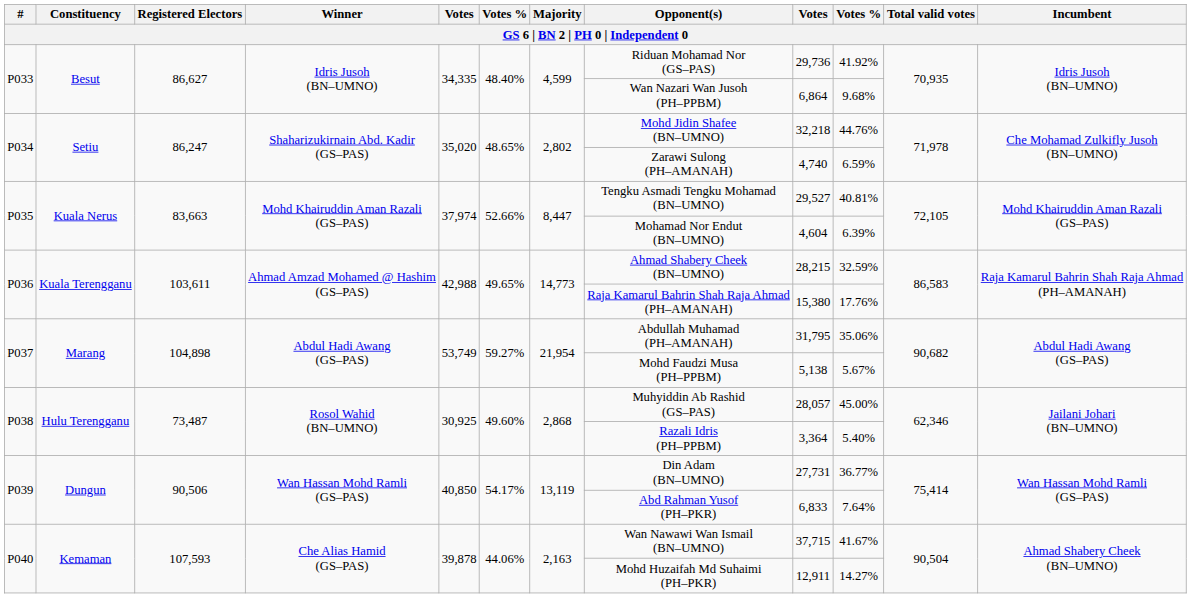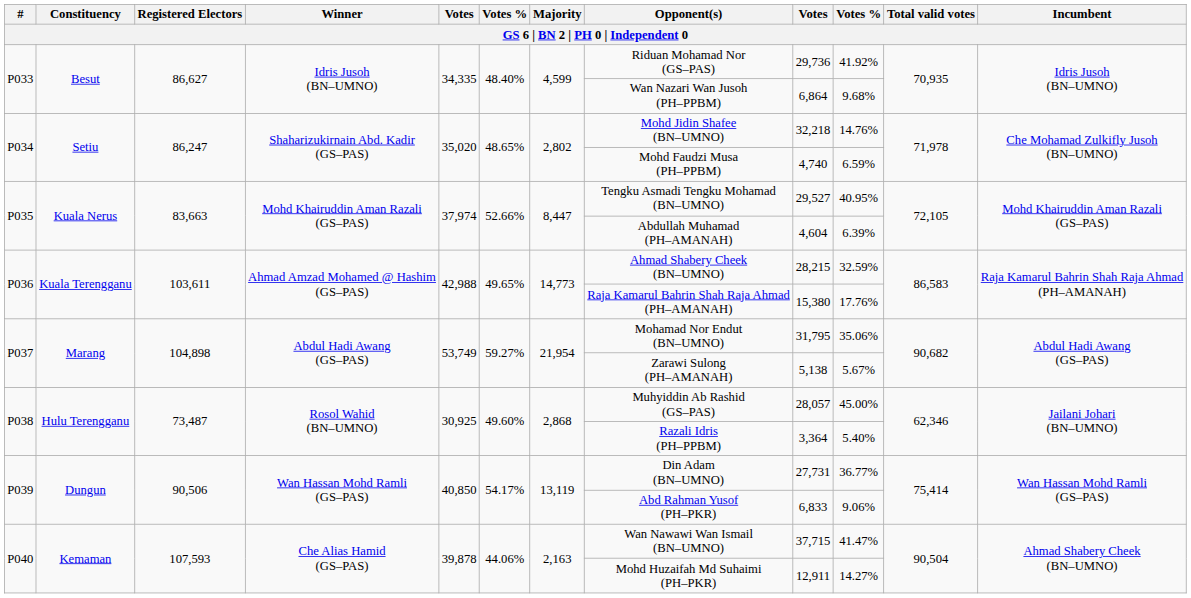(859, 130) 44.76% -> (859, 130) 14.76%
(689, 164) Zarawi Sulong (PH–AMANAH) -> (689, 164) Mohd Faudzi Musa (PH–PPBM)
(859, 198) 40.81% -> (859, 198) 40.95%
(689, 233) Mohamad Nor Endut (BN–UMNO) -> (689, 233) Abdullah Muhamad (PH–AMANAH)
(689, 335) Abdullah Muhamad (PH–AMANAH) -> (689, 335) Mohamad Nor Endut (BN–UMNO)
(689, 370) Mohd Faudzi Musa (PH–PPBM) -> (689, 370) Zarawi Sulong (PH–AMANAH)
(859, 507) 7.64% -> (859, 507) 9.06%
(859, 541) 41.67% -> (859, 541) 41.47%
